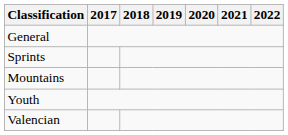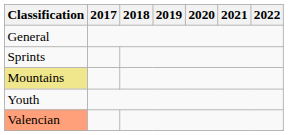(36, 78) no background -> (36, 78) khaki background
(34, 120) no background -> (34, 120) lightsalmon background
